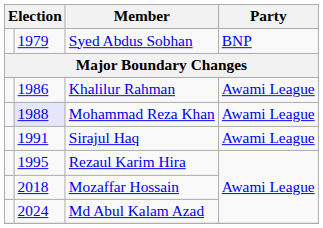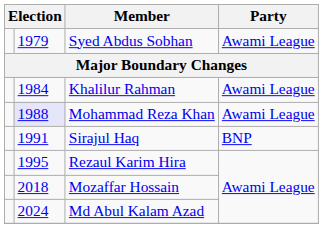(237, 41) BNP -> (268, 41) Awami League
(33, 89) 1986 -> (33, 89) 1984
(268, 138) Awami League -> (237, 138) BNP
